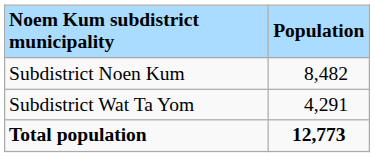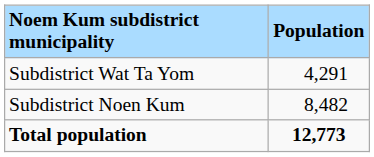rows swapped: (97, 73) <-> (102, 104)
